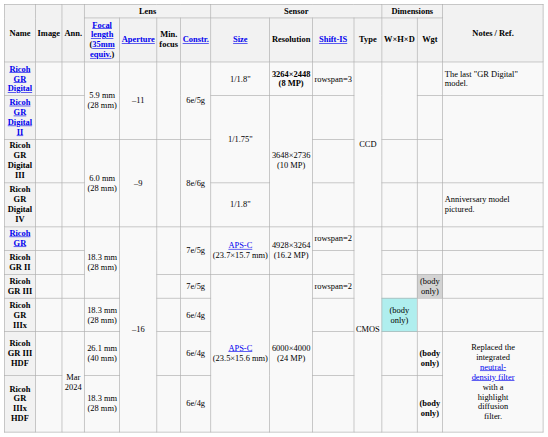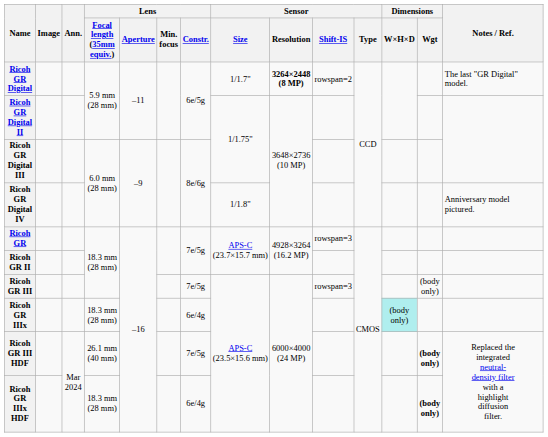(240, 78) 1/1.8" -> (240, 78) 1/1.7"
(333, 78) rowspan=3 -> (333, 78) rowspan=2
(333, 238) rowspan=2 -> (333, 238) rowspan=3
(333, 286) rowspan=2 -> (333, 286) rowspan=3
(430, 286) lightgrey background -> (430, 286) no background
(196, 353) 6e/4g -> (196, 353) 7e/5g
